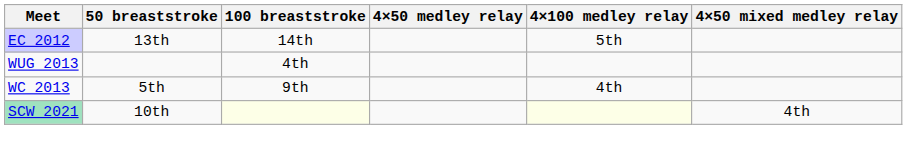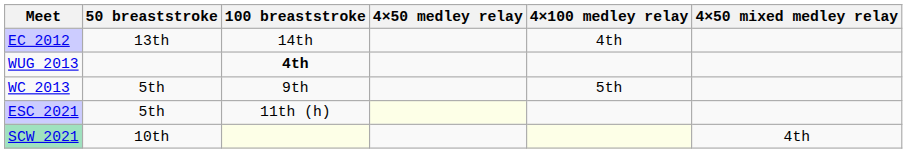(609, 40) 5th -> (609, 40) 4th
(295, 64) normal -> (295, 64) bold
(609, 88) 4th -> (609, 88) 5th
+ row: (43, 112)
